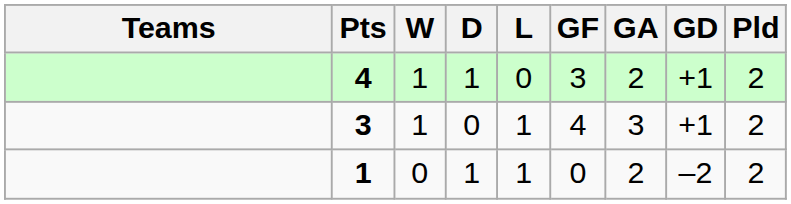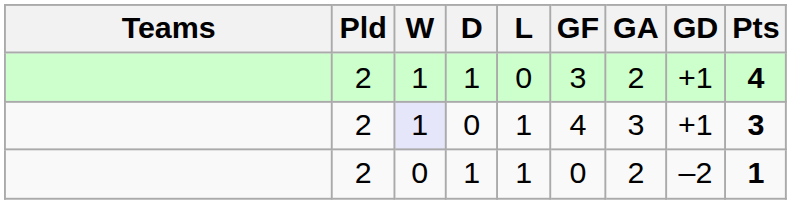columns swapped: (756, 28) <-> (363, 28)
(420, 125) no background -> (420, 125) lavender background
